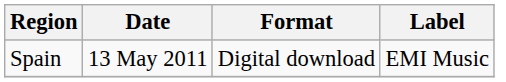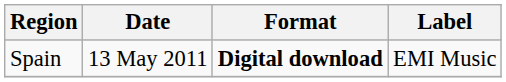(296, 58) normal -> (300, 58) bold
